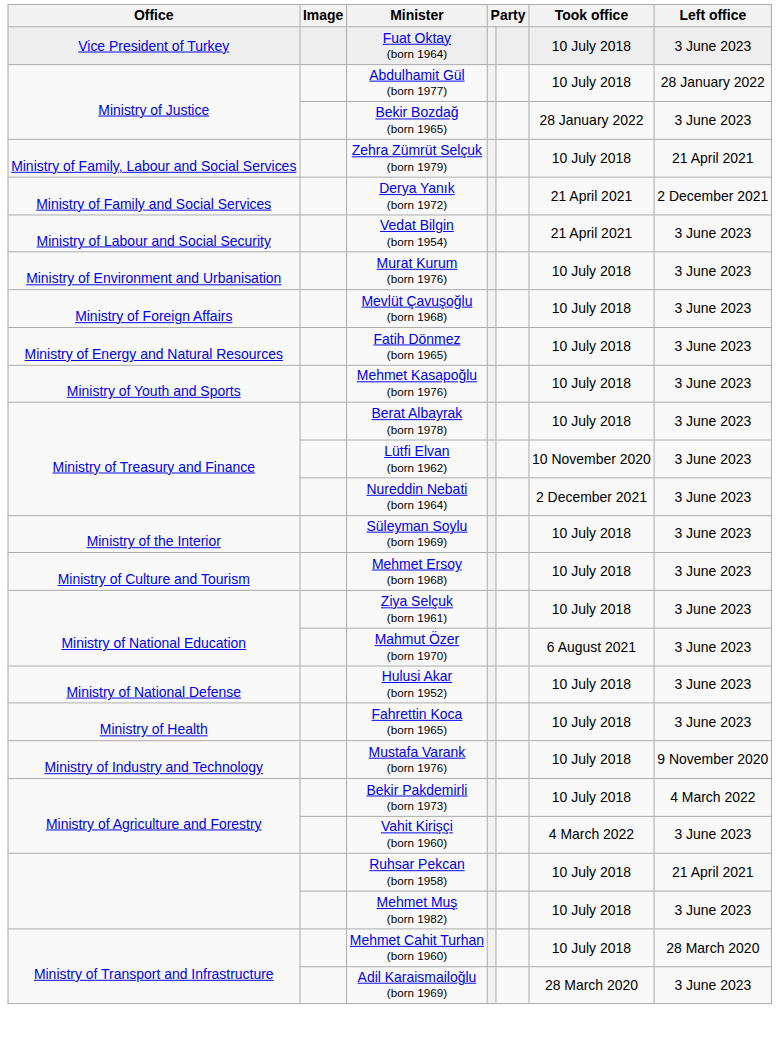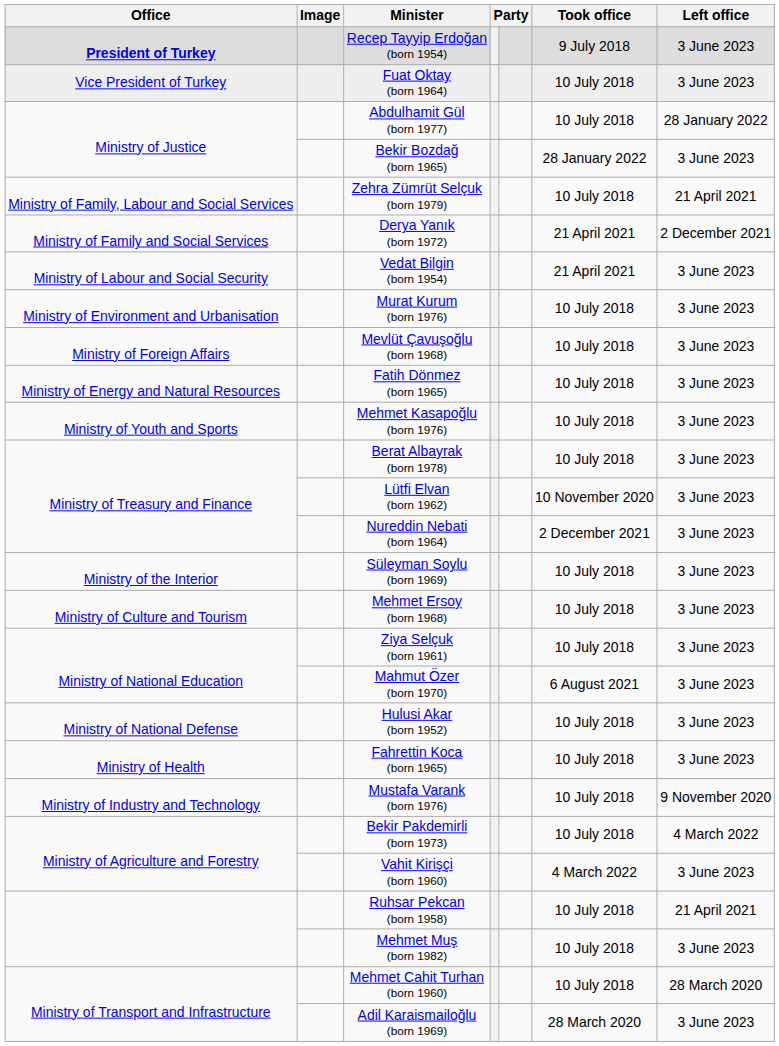+ row: (417, 46)
